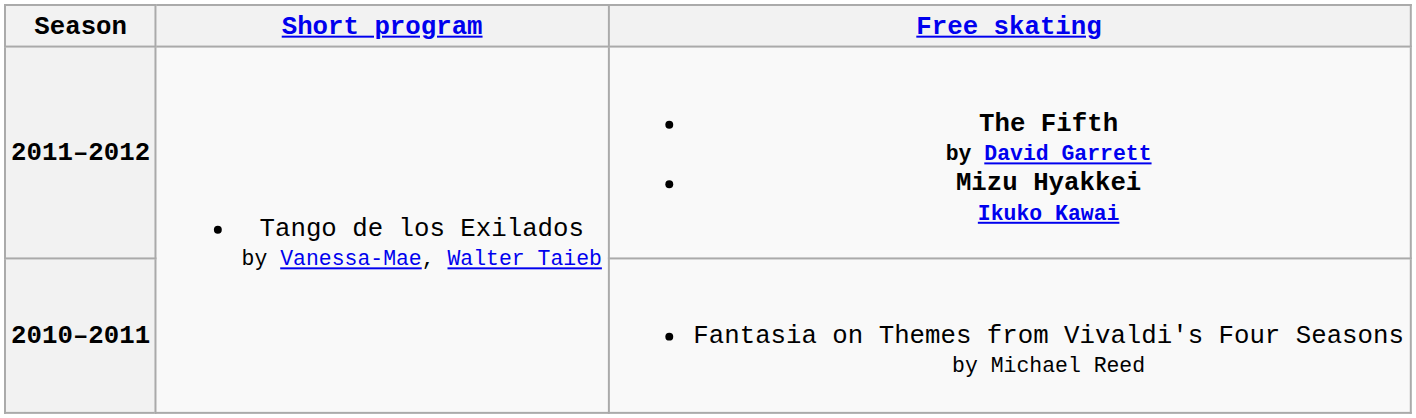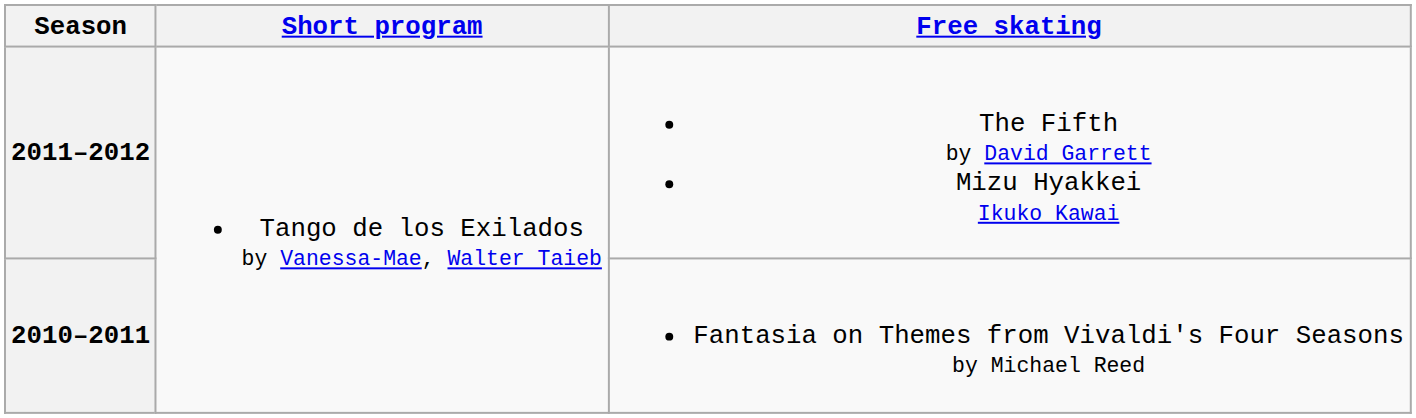(1009, 168) bold -> (1009, 168) normal
